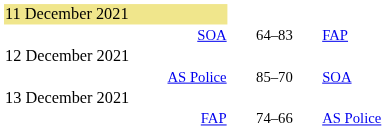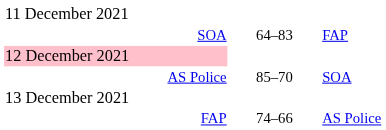(67, 14) khaki background -> (67, 14) no background
(67, 56) no background -> (67, 56) pink background
